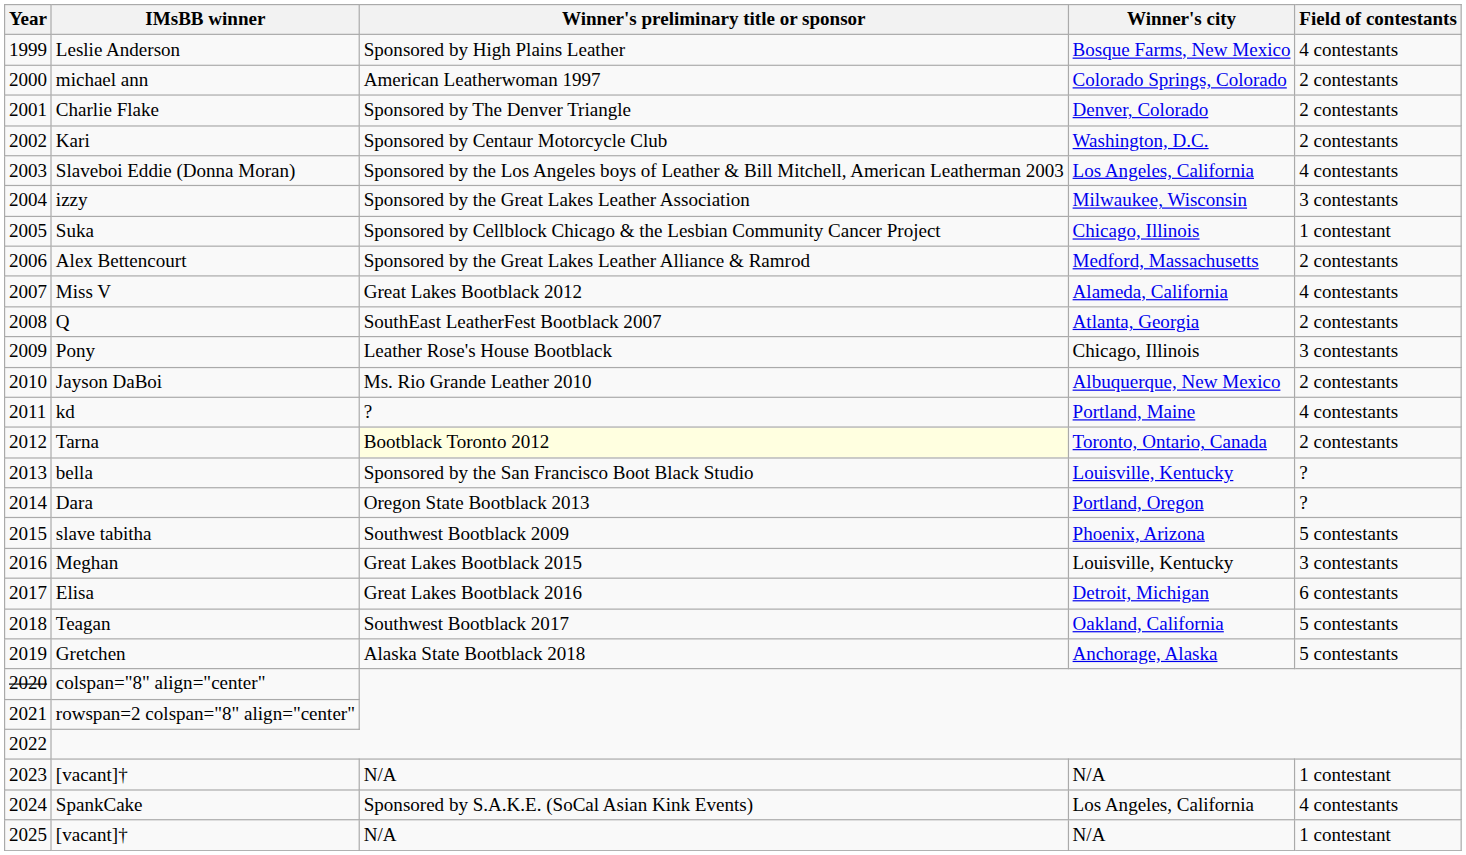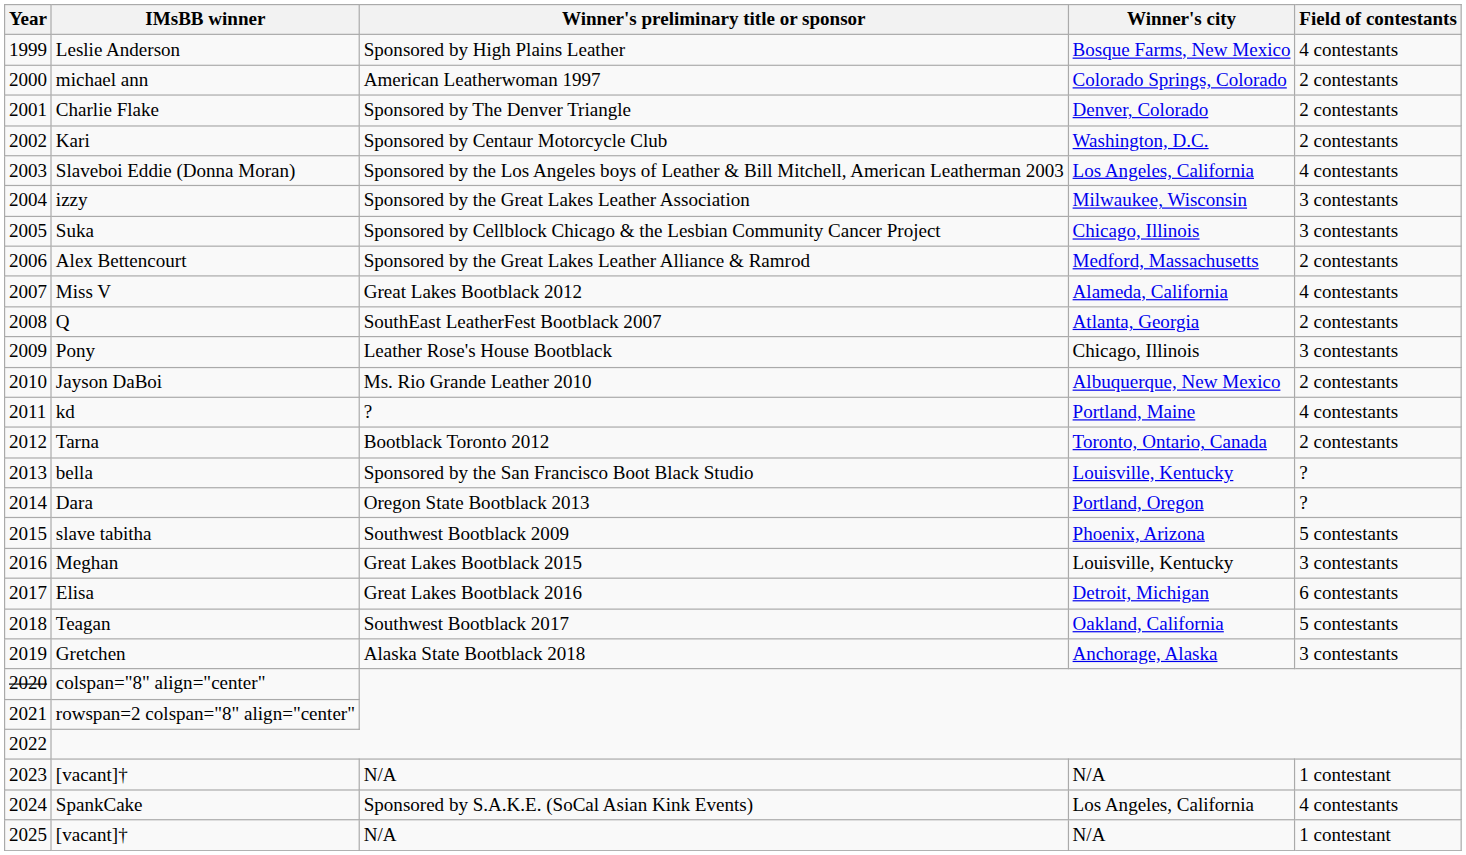(1345, 230) 1 contestant -> (1349, 230) 3 contestants
(456, 442) lightyellow background -> (456, 442) no background
(1349, 653) 5 contestants -> (1349, 653) 3 contestants
